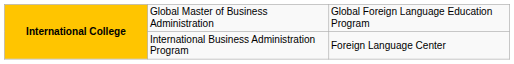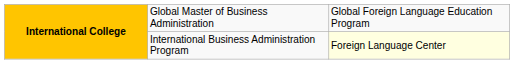(388, 45) no background -> (388, 45) lightyellow background
